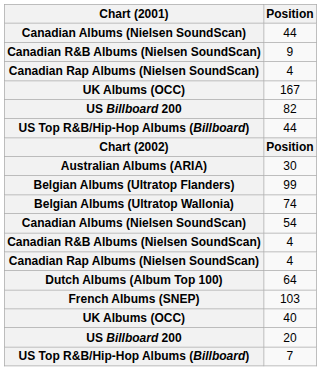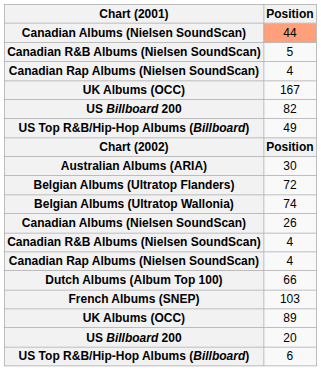(290, 33) no background -> (290, 33) lightsalmon background
(290, 52) 9 -> (290, 52) 5
(290, 128) 44 -> (290, 128) 49
(290, 185) 99 -> (290, 185) 72
(290, 223) 54 -> (290, 223) 26
(290, 280) 64 -> (290, 280) 66
(290, 318) 40 -> (290, 318) 89
(290, 356) 7 -> (290, 356) 6
